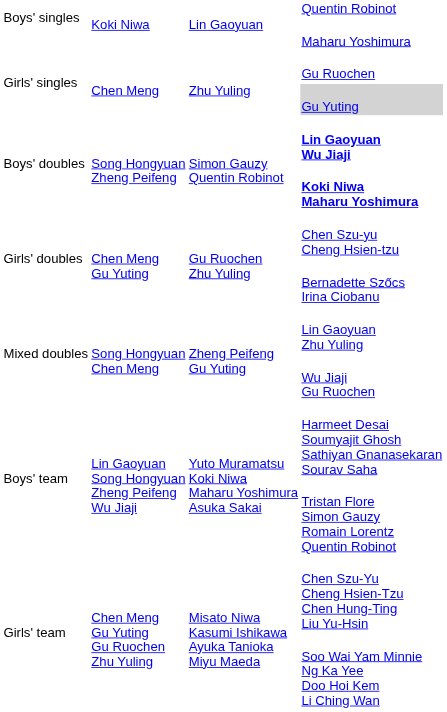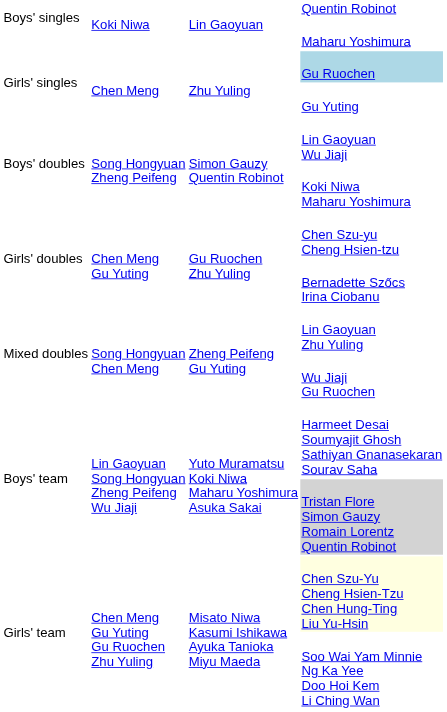(338, 74) no background -> (338, 74) lightblue background
(330, 107) lightgrey background -> (330, 107) no background
(341, 147) bold -> (339, 147) normal
(360, 194) bold -> (356, 194) normal
(349, 524) no background -> (349, 524) lightgrey background
(352, 601) no background -> (352, 601) lightyellow background
